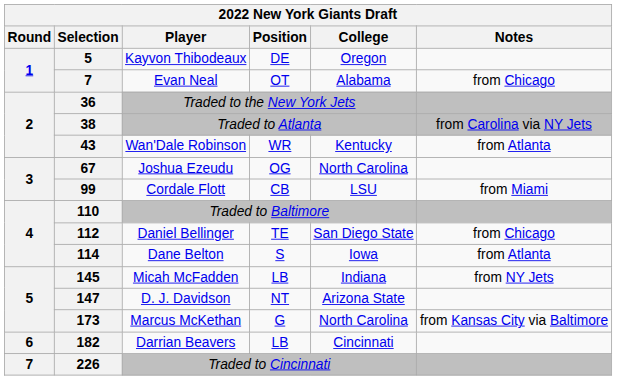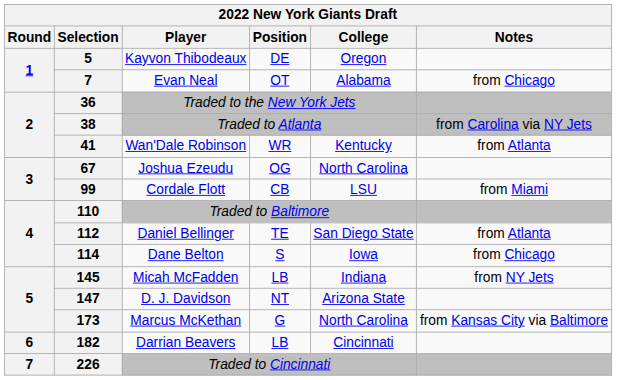(88, 146) 43 -> (88, 146) 41
(514, 233) from Chicago -> (514, 233) from Atlanta
(514, 255) from Atlanta -> (514, 255) from Chicago
